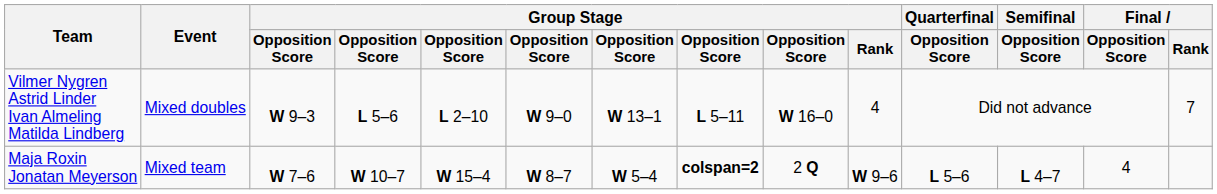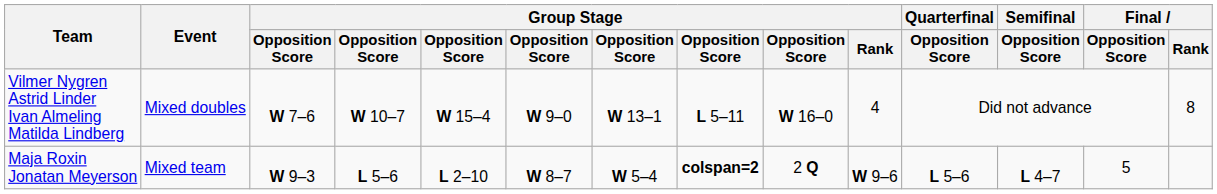(292, 117) W 9–3 -> (292, 117) W 7–6
(378, 117) L 5–6 -> (378, 117) W 10–7
(463, 117) L 2–10 -> (463, 117) W 15–4
(1191, 108) 7 -> (1191, 108) 8
(292, 176) W 7–6 -> (292, 176) W 9–3
(378, 176) W 10–7 -> (378, 176) L 5–6
(463, 176) W 15–4 -> (463, 176) L 2–10
(1126, 168) 4 -> (1126, 168) 5
